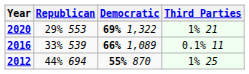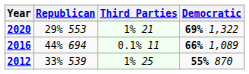columns swapped: (130, 13) <-> (203, 13)
(66, 45) 33% 539 -> (66, 45) 44% 694
(66, 61) 44% 694 -> (66, 61) 33% 539
